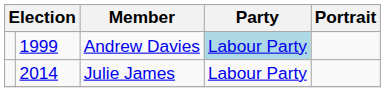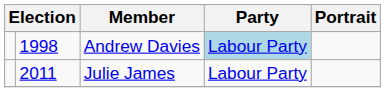(39, 45) 1999 -> (39, 45) 1998
(39, 73) 2014 -> (38, 73) 2011
